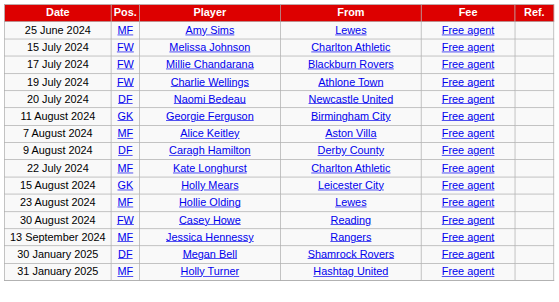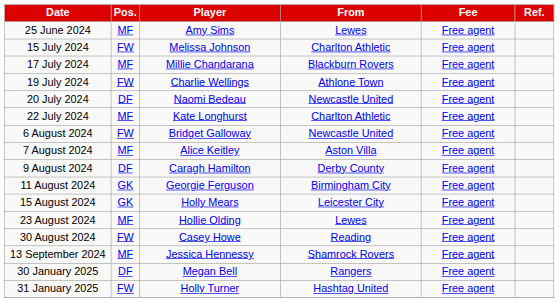(125, 64) FW -> (125, 64) MF
rows swapped: (58, 168) <-> (58, 116)
+ row: (58, 133)
(351, 237) Rangers -> (351, 254) Shamrock Rovers
(351, 254) Shamrock Rovers -> (351, 271) Rangers
(125, 271) MF -> (125, 289) FW
